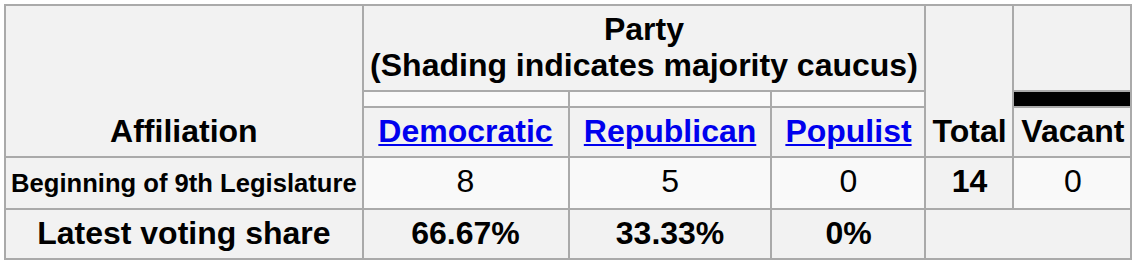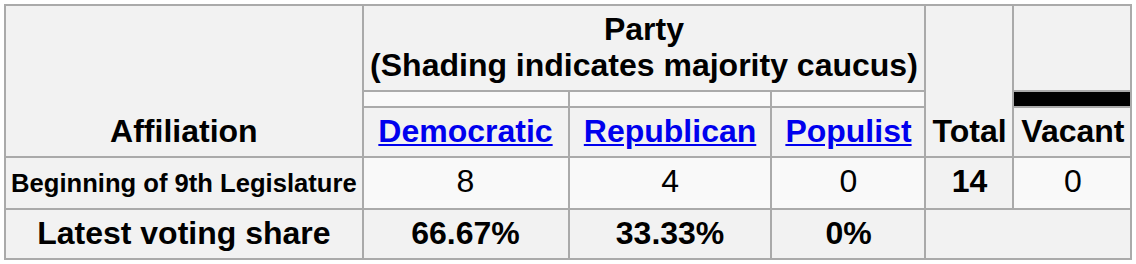(670, 182) 5 -> (670, 182) 4
